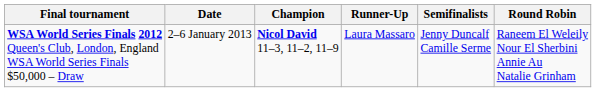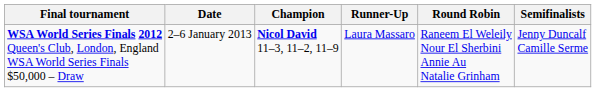columns swapped: (456, 14) <-> (542, 14)
